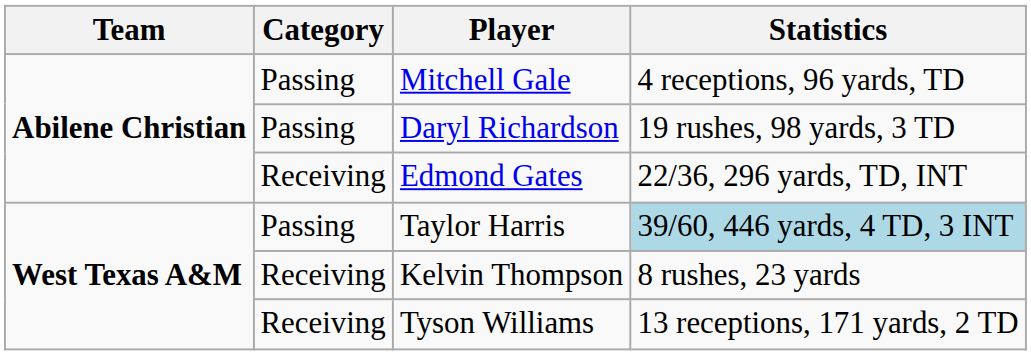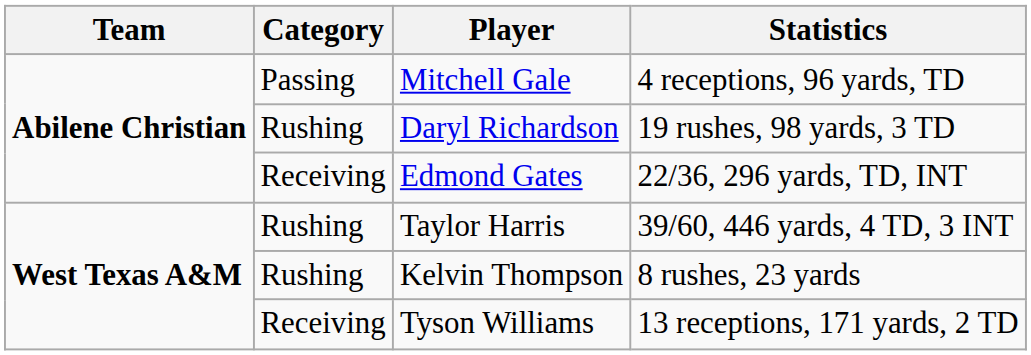(308, 127) Passing -> (312, 127) Rushing
(308, 225) Passing -> (312, 225) Rushing
(825, 225) lightblue background -> (825, 225) no background
(323, 274) Receiving -> (312, 274) Rushing
